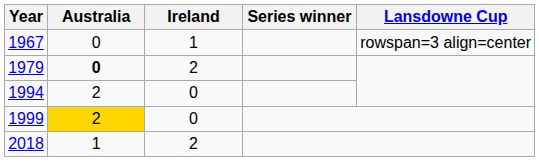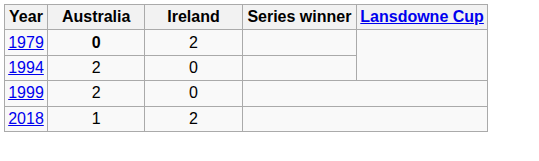- row: (26, 42)
(96, 118) gold background -> (96, 93) no background
